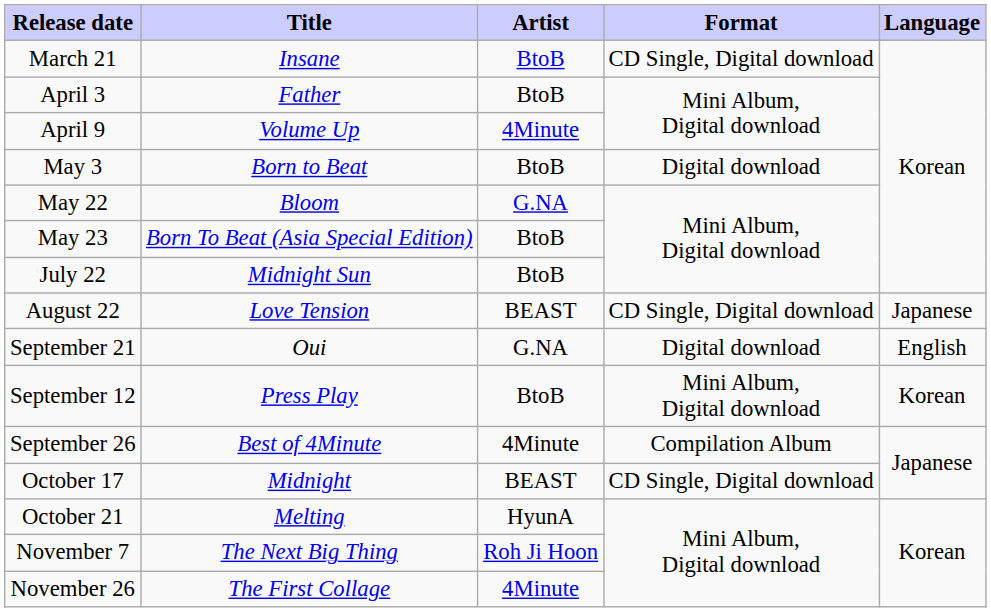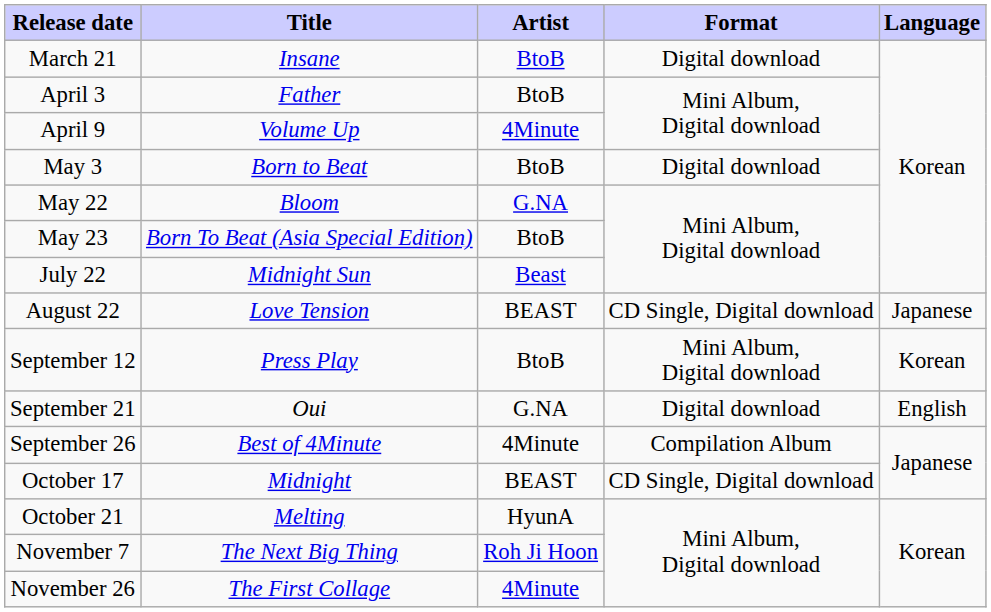(741, 58) CD Single, Digital download -> (741, 58) Digital download
(541, 274) BtoB -> (541, 274) Beast
rows swapped: (73, 395) <-> (73, 346)
